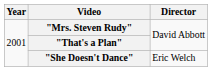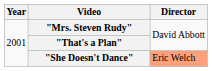(174, 58) no background -> (174, 58) lightsalmon background
